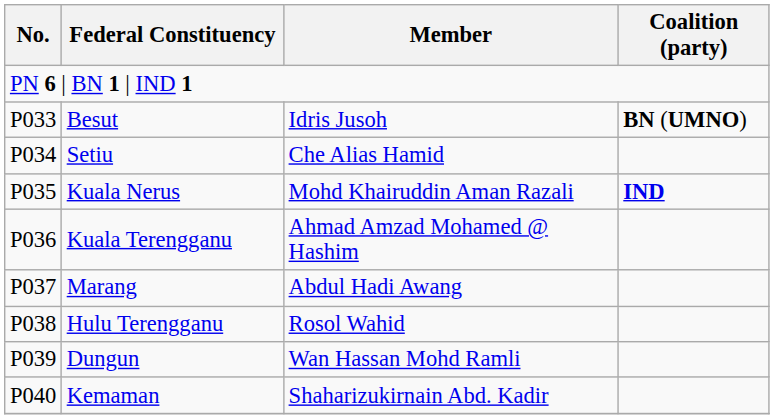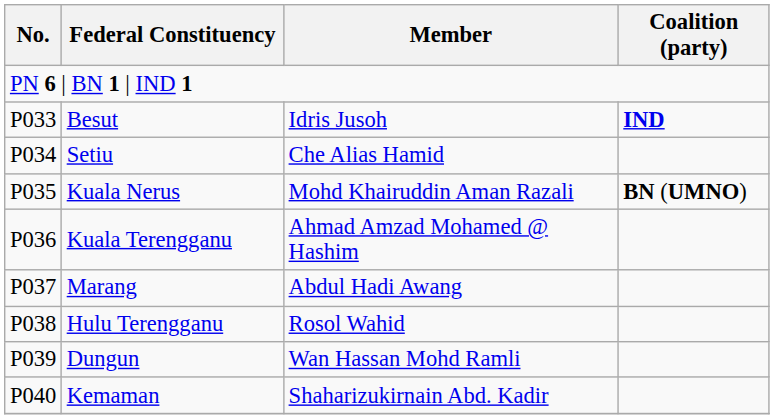(685, 119) BN (UMNO) -> (644, 119) IND
(644, 190) IND -> (685, 190) BN (UMNO)
